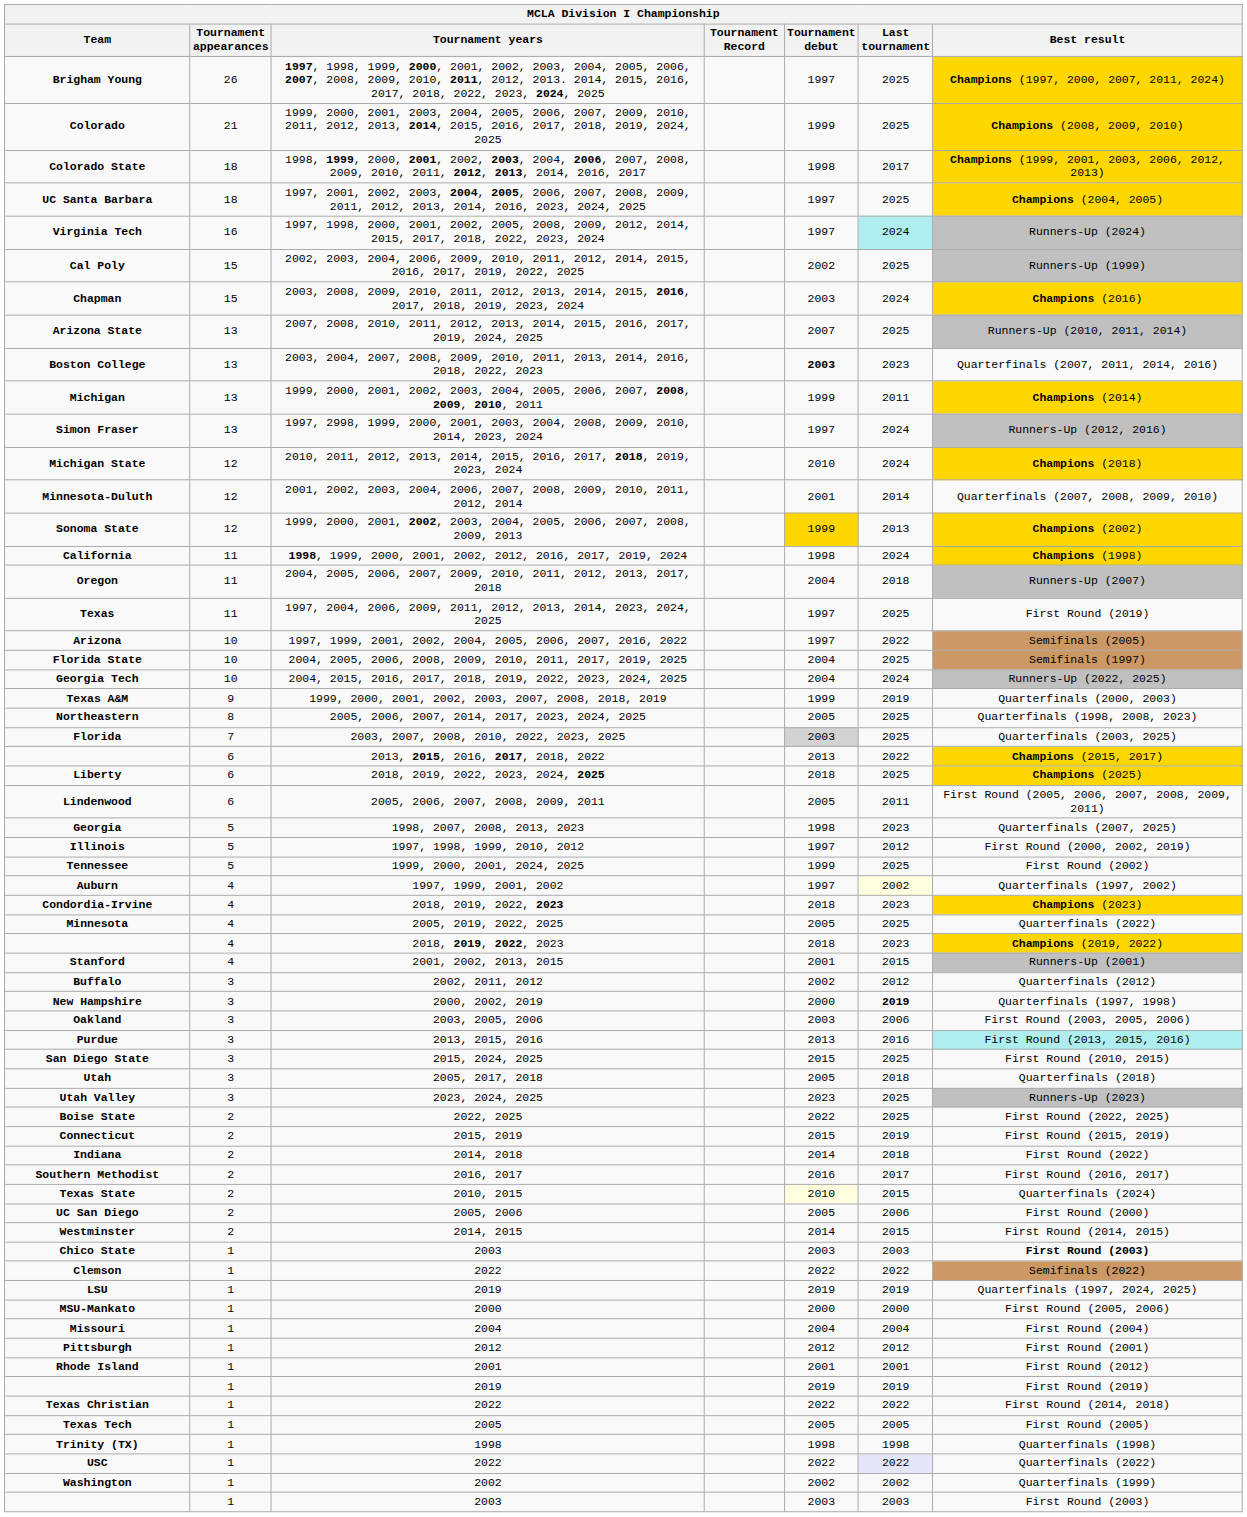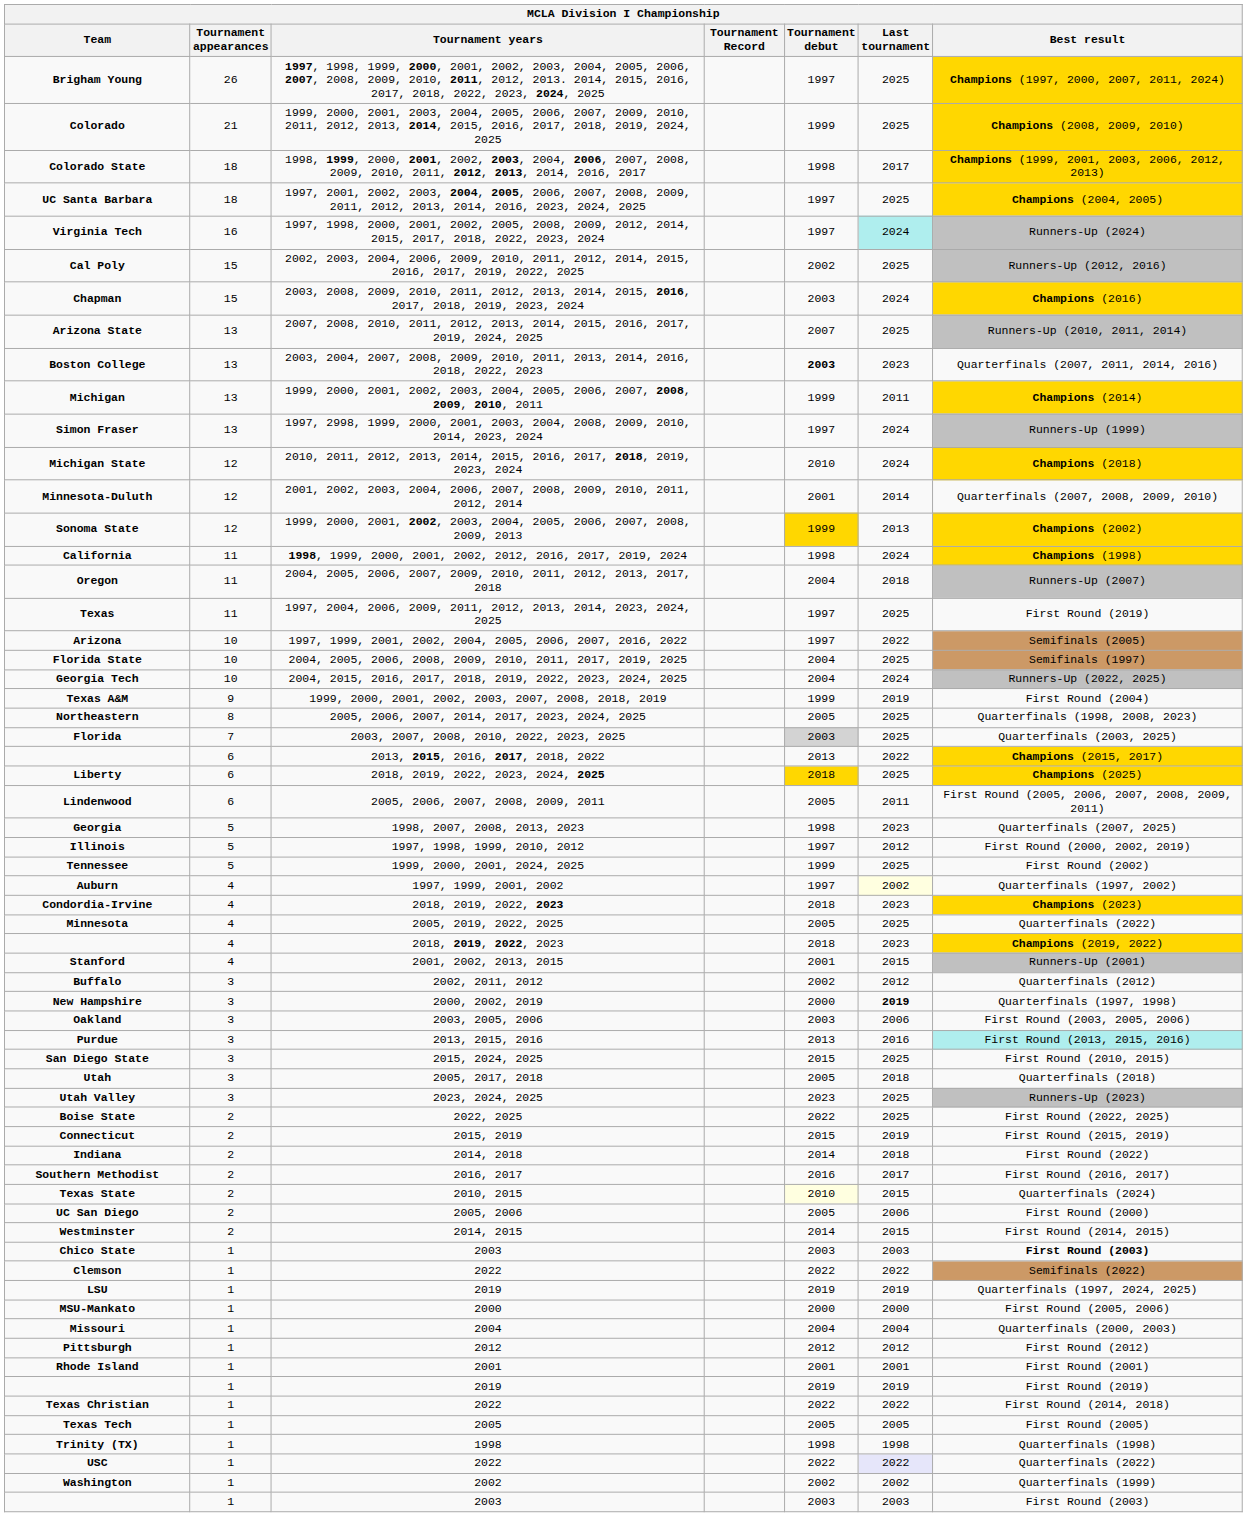(1088, 265) Runners-Up (1999) -> (1088, 265) Runners-Up (2012, 2016)
(1088, 430) Runners-Up (2012, 2016) -> (1088, 430) Runners-Up (1999)
(1088, 698) Quarterfinals (2000, 2003) -> (1088, 698) First Round (2004)
(821, 775) no background -> (821, 775) gold background
(1088, 1328) First Round (2004) -> (1088, 1328) Quarterfinals (2000, 2003)
(1088, 1348) First Round (2001) -> (1088, 1348) First Round (2012)
(1088, 1367) First Round (2012) -> (1088, 1367) First Round (2001)
